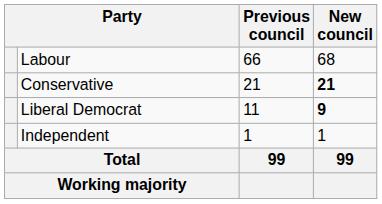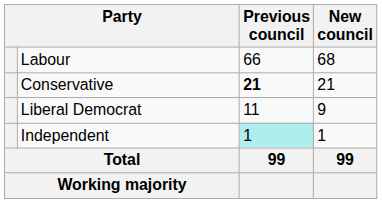(252, 85) normal -> (252, 85) bold
(326, 85) bold -> (326, 85) normal
(322, 110) bold -> (322, 110) normal
(248, 135) no background -> (248, 135) paleturquoise background
